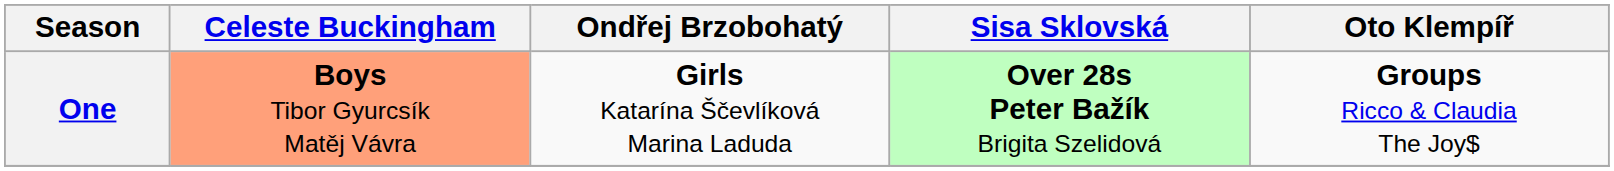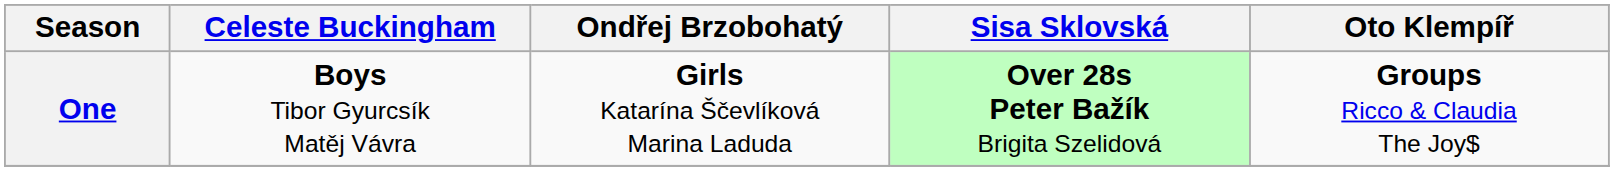(350, 108) lightsalmon background -> (350, 108) no background
